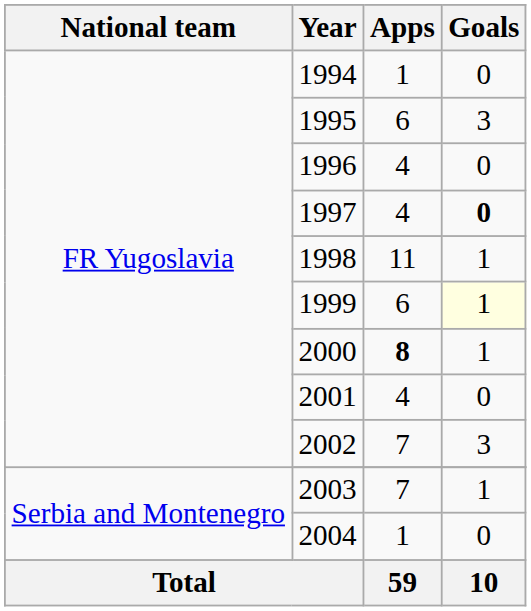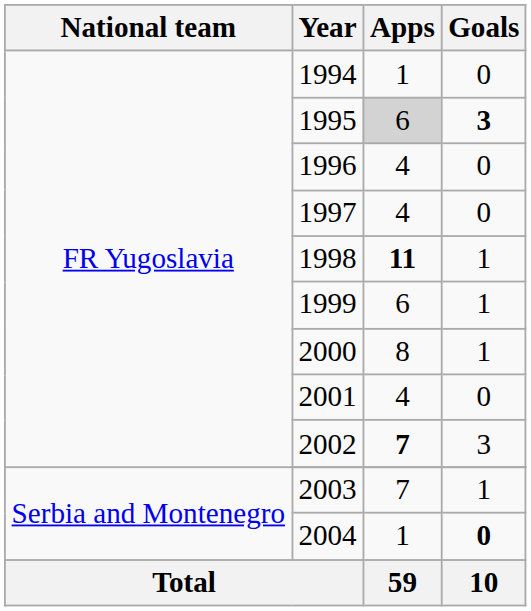(402, 119) no background -> (402, 119) lightgrey background
(484, 119) normal -> (484, 119) bold
(484, 212) bold -> (484, 212) normal
(402, 258) normal -> (402, 258) bold
(484, 304) lightyellow background -> (484, 304) no background
(402, 350) bold -> (402, 350) normal
(402, 443) normal -> (402, 443) bold
(484, 535) normal -> (484, 535) bold
